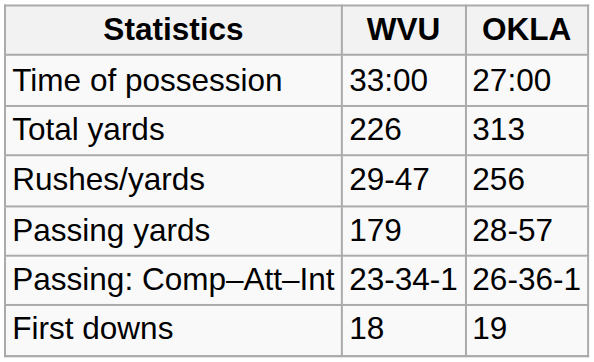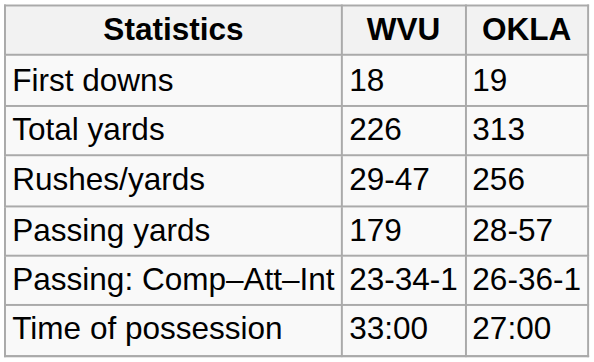rows swapped: (93, 329) <-> (147, 80)
